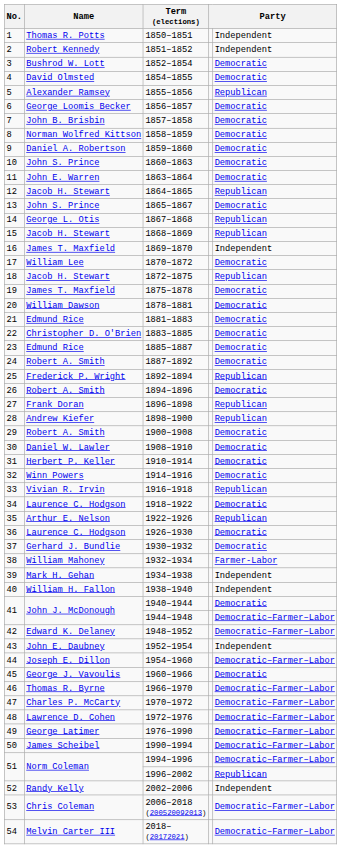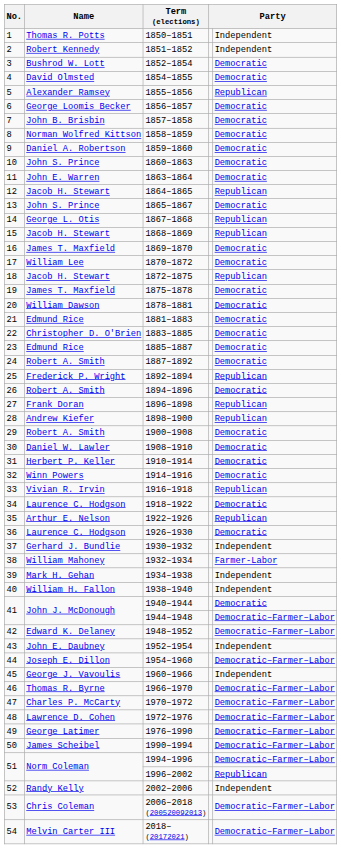(243, 249) Independent -> (241, 249) Democratic
(241, 547) Democratic -> (243, 547) Independent
(241, 674) Democratic -> (243, 674) Independent
